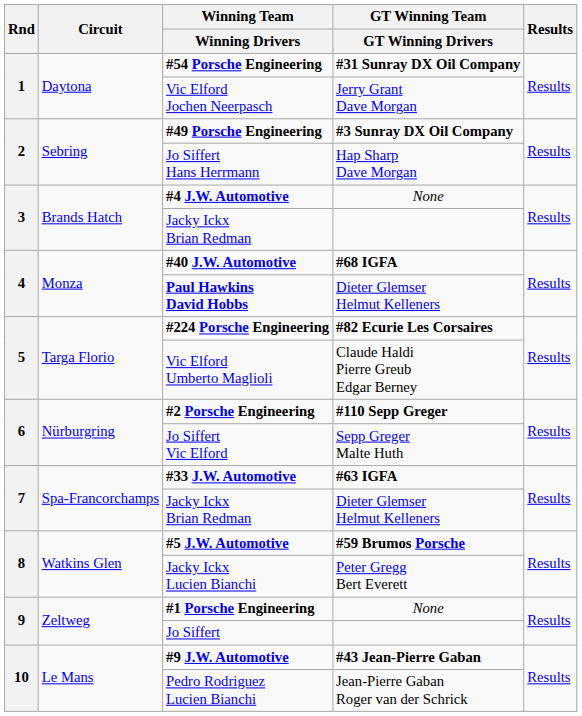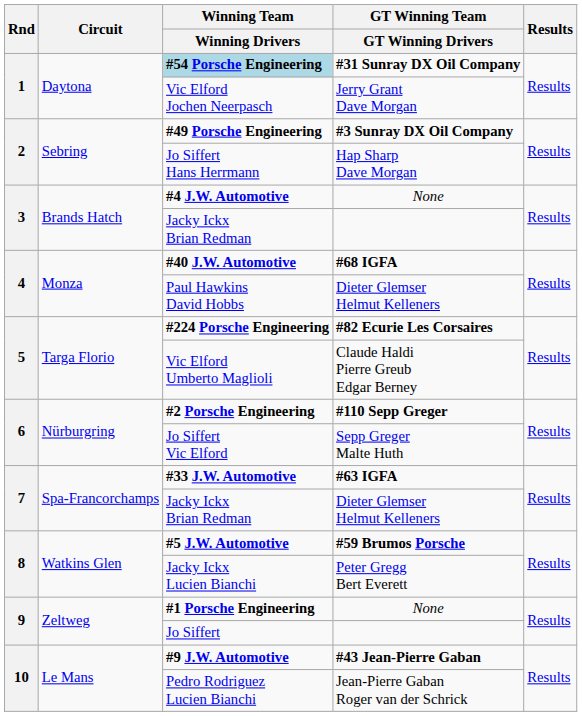(244, 65) no background -> (244, 65) lightblue background
(210, 295) bold -> (207, 295) normal
